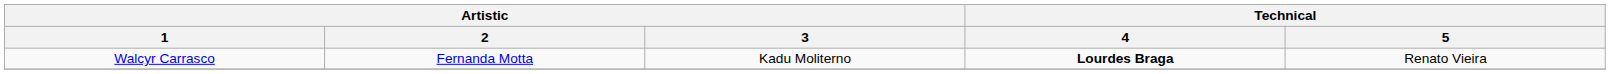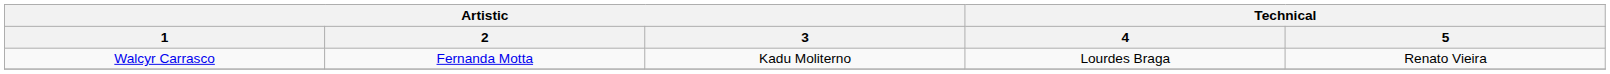(1125, 59) bold -> (1125, 59) normal
